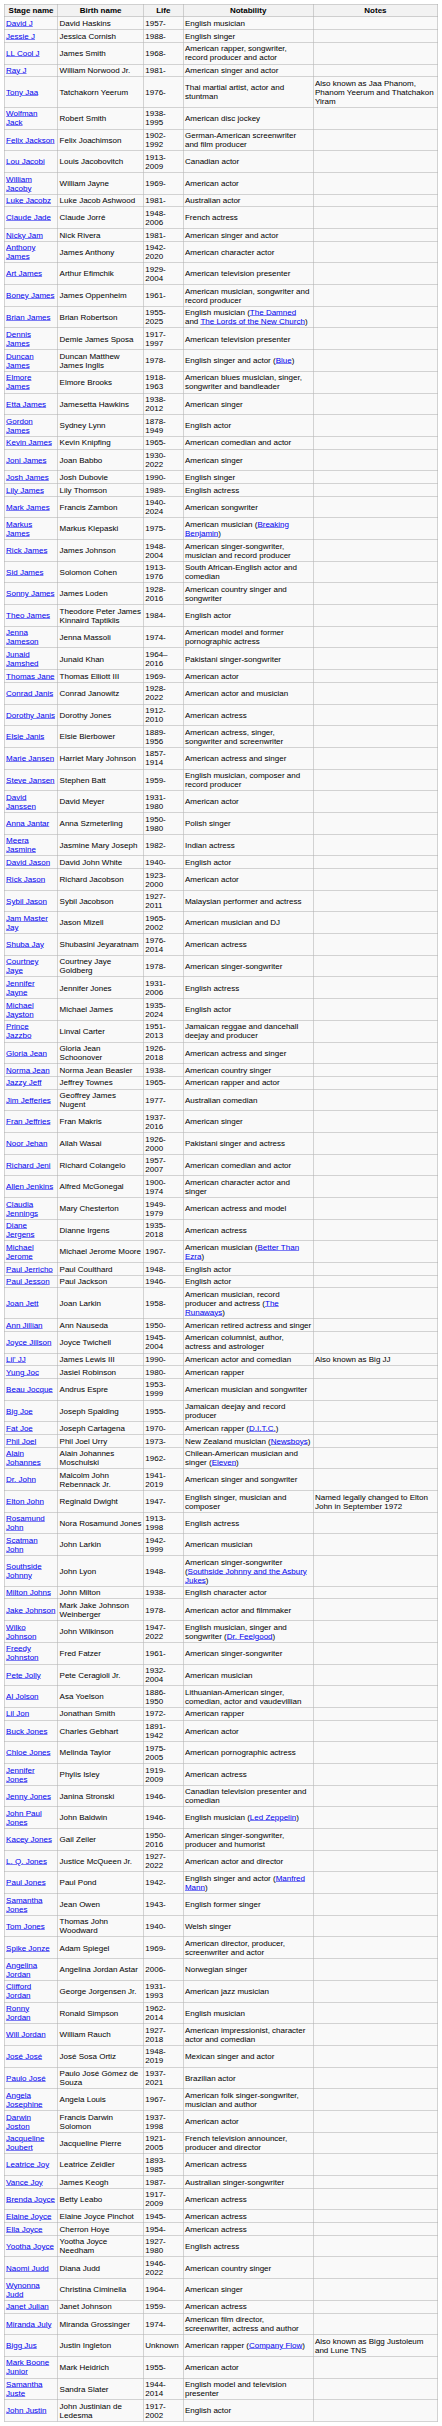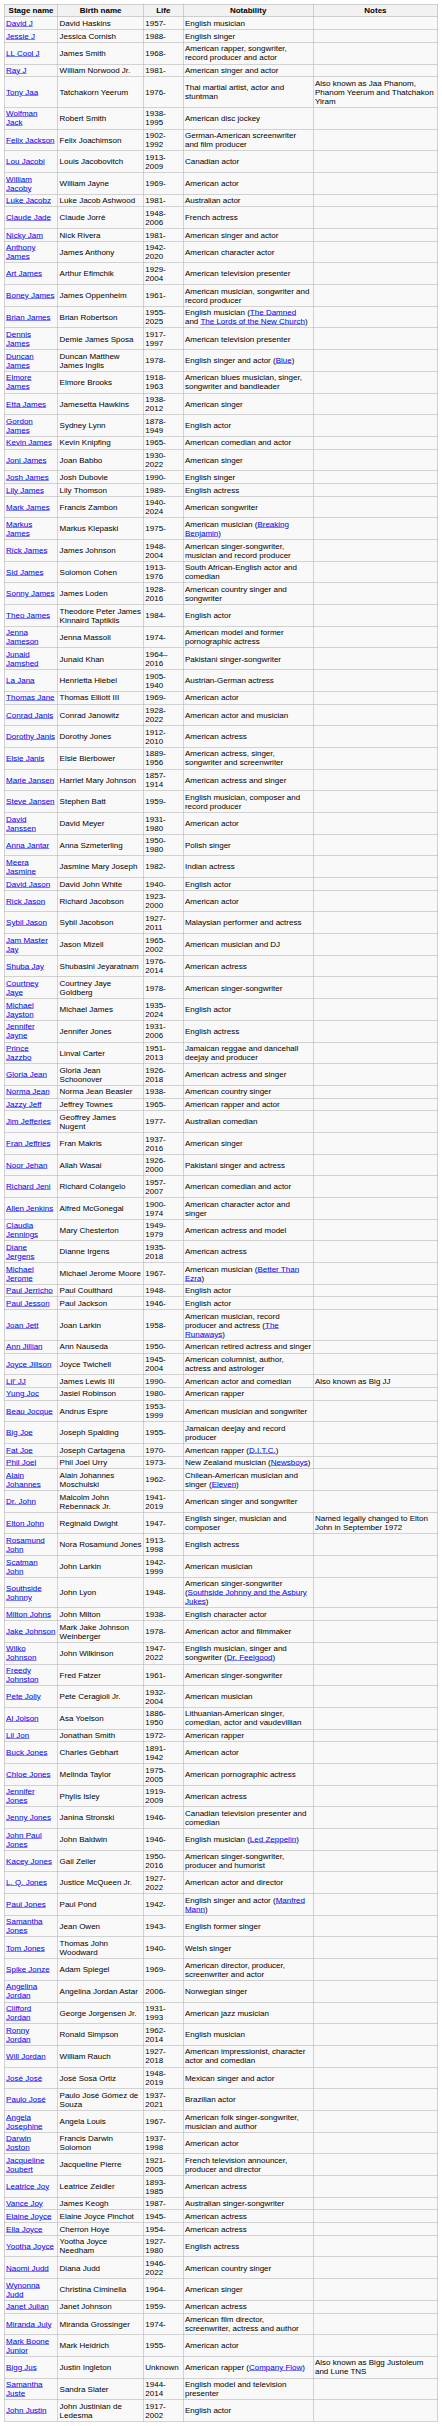+ row: (20, 680)
rows swapped: (20, 988) <-> (20, 1009)
- row: (31, 2199)
rows swapped: (28, 2367) <-> (21, 2345)
